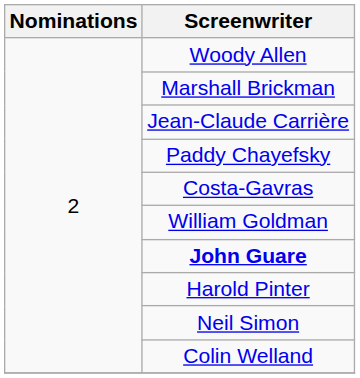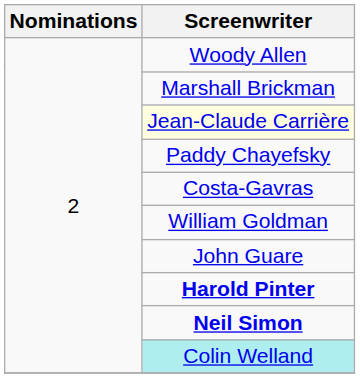(248, 121) no background -> (248, 121) lightyellow background
(248, 255) bold -> (248, 255) normal
(248, 289) normal -> (248, 289) bold
(248, 322) normal -> (248, 322) bold
(248, 356) no background -> (248, 356) paleturquoise background
